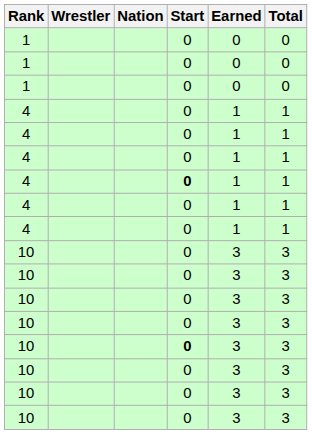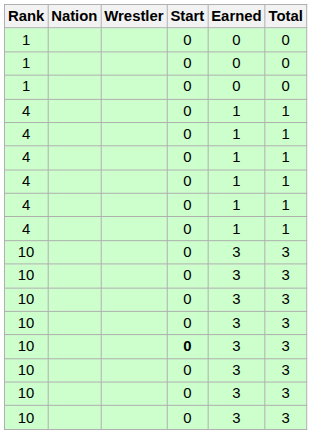columns swapped: (81, 16) <-> (140, 16)
(187, 181) bold -> (187, 181) normal
